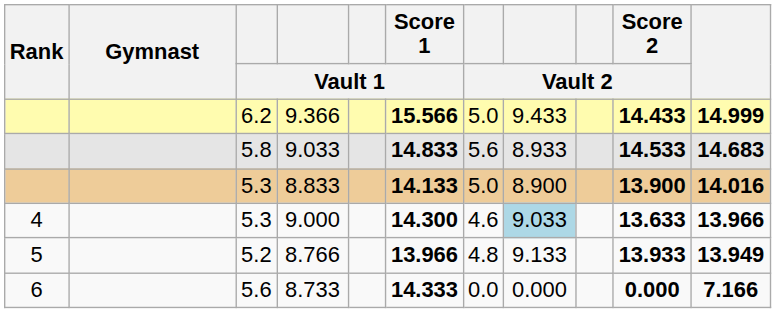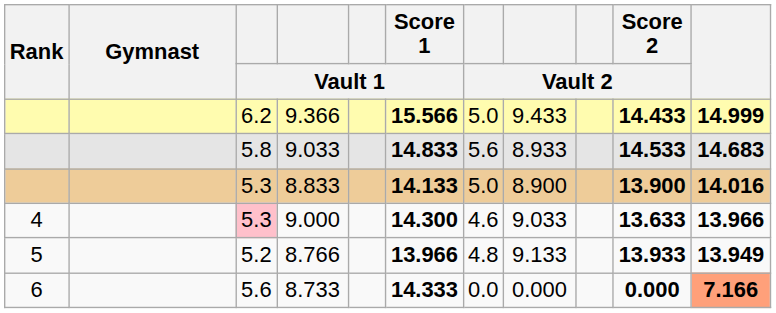(256, 220) no background -> (256, 220) pink background
(539, 220) lightblue background -> (539, 220) no background
(731, 289) no background -> (731, 289) lightsalmon background
